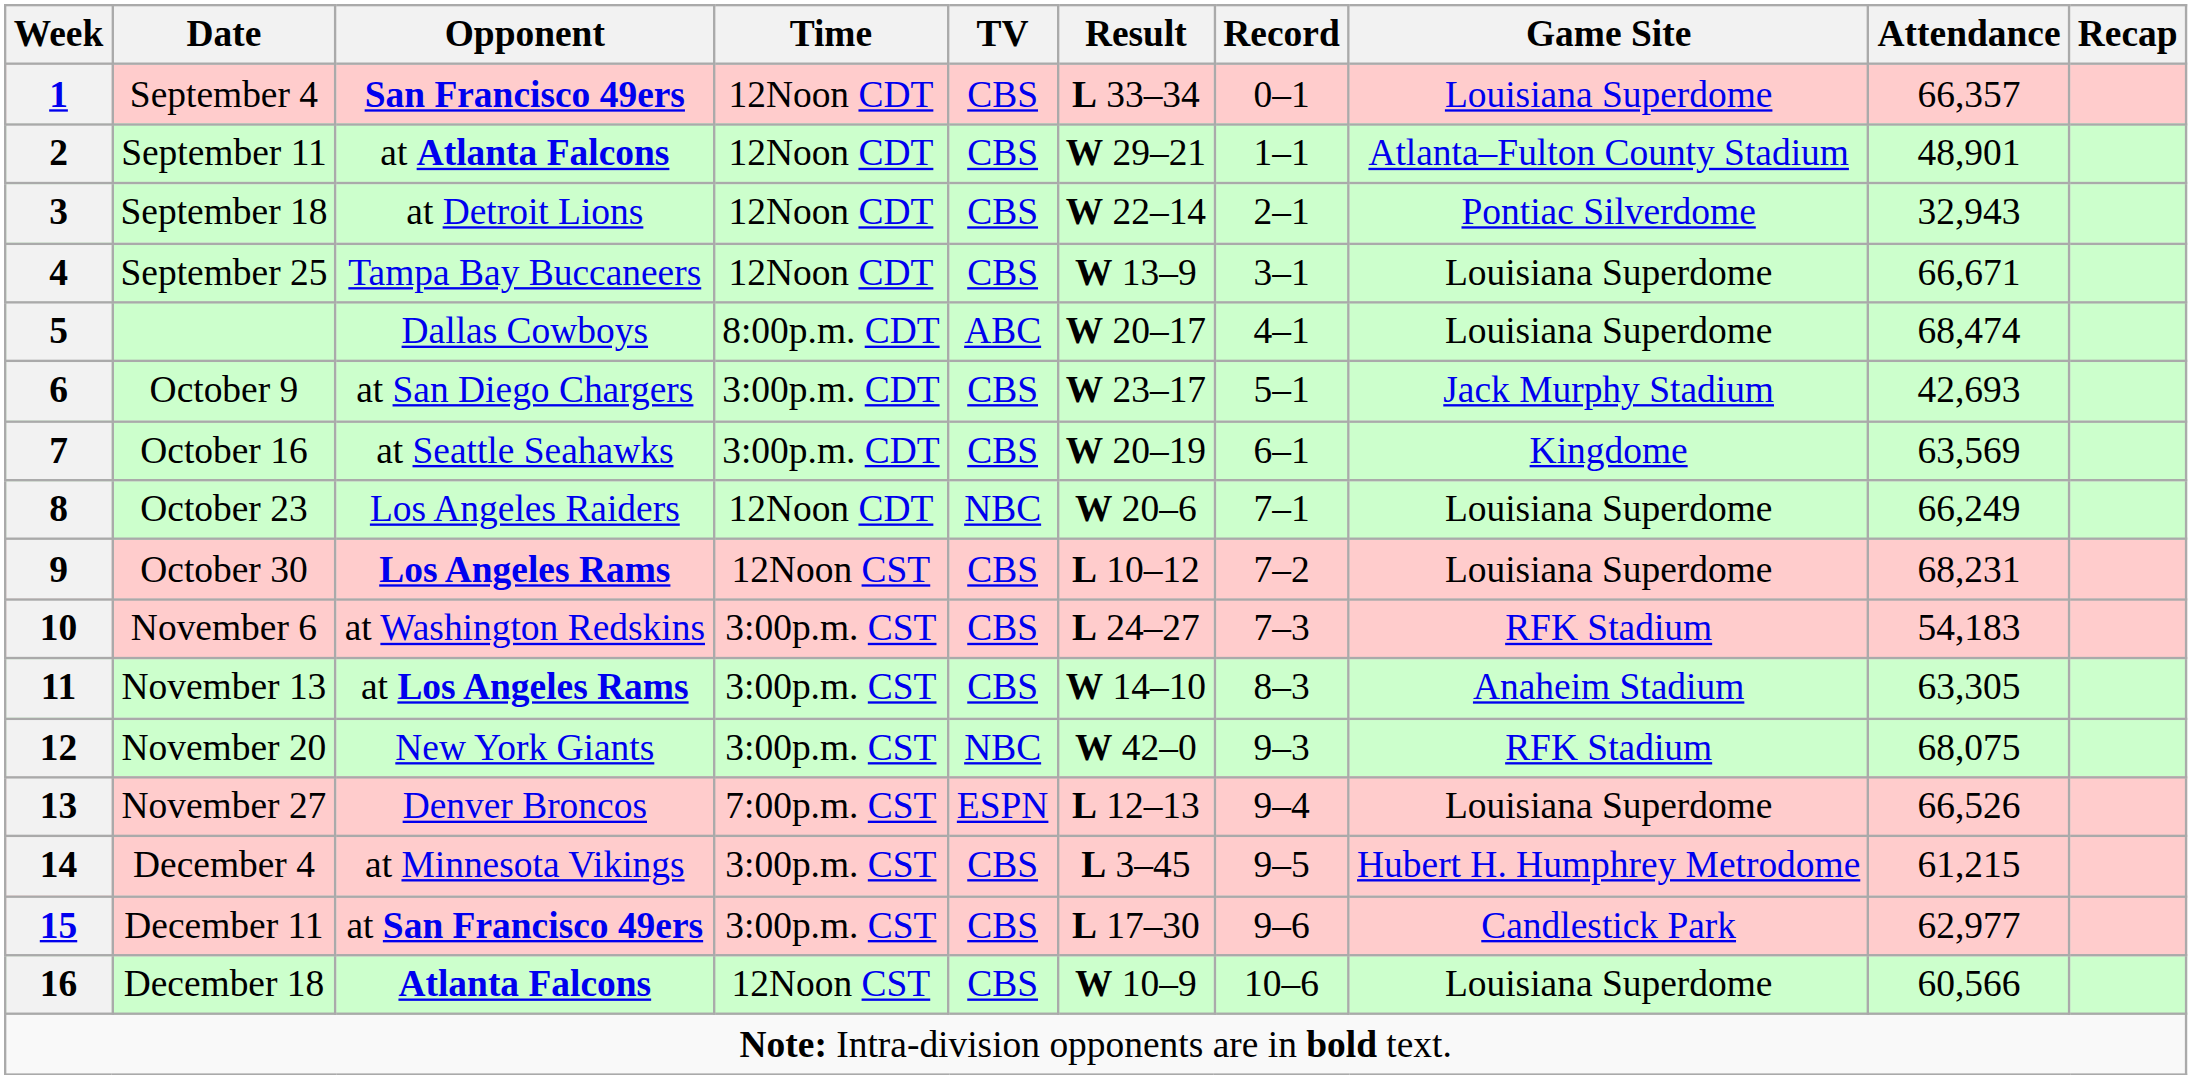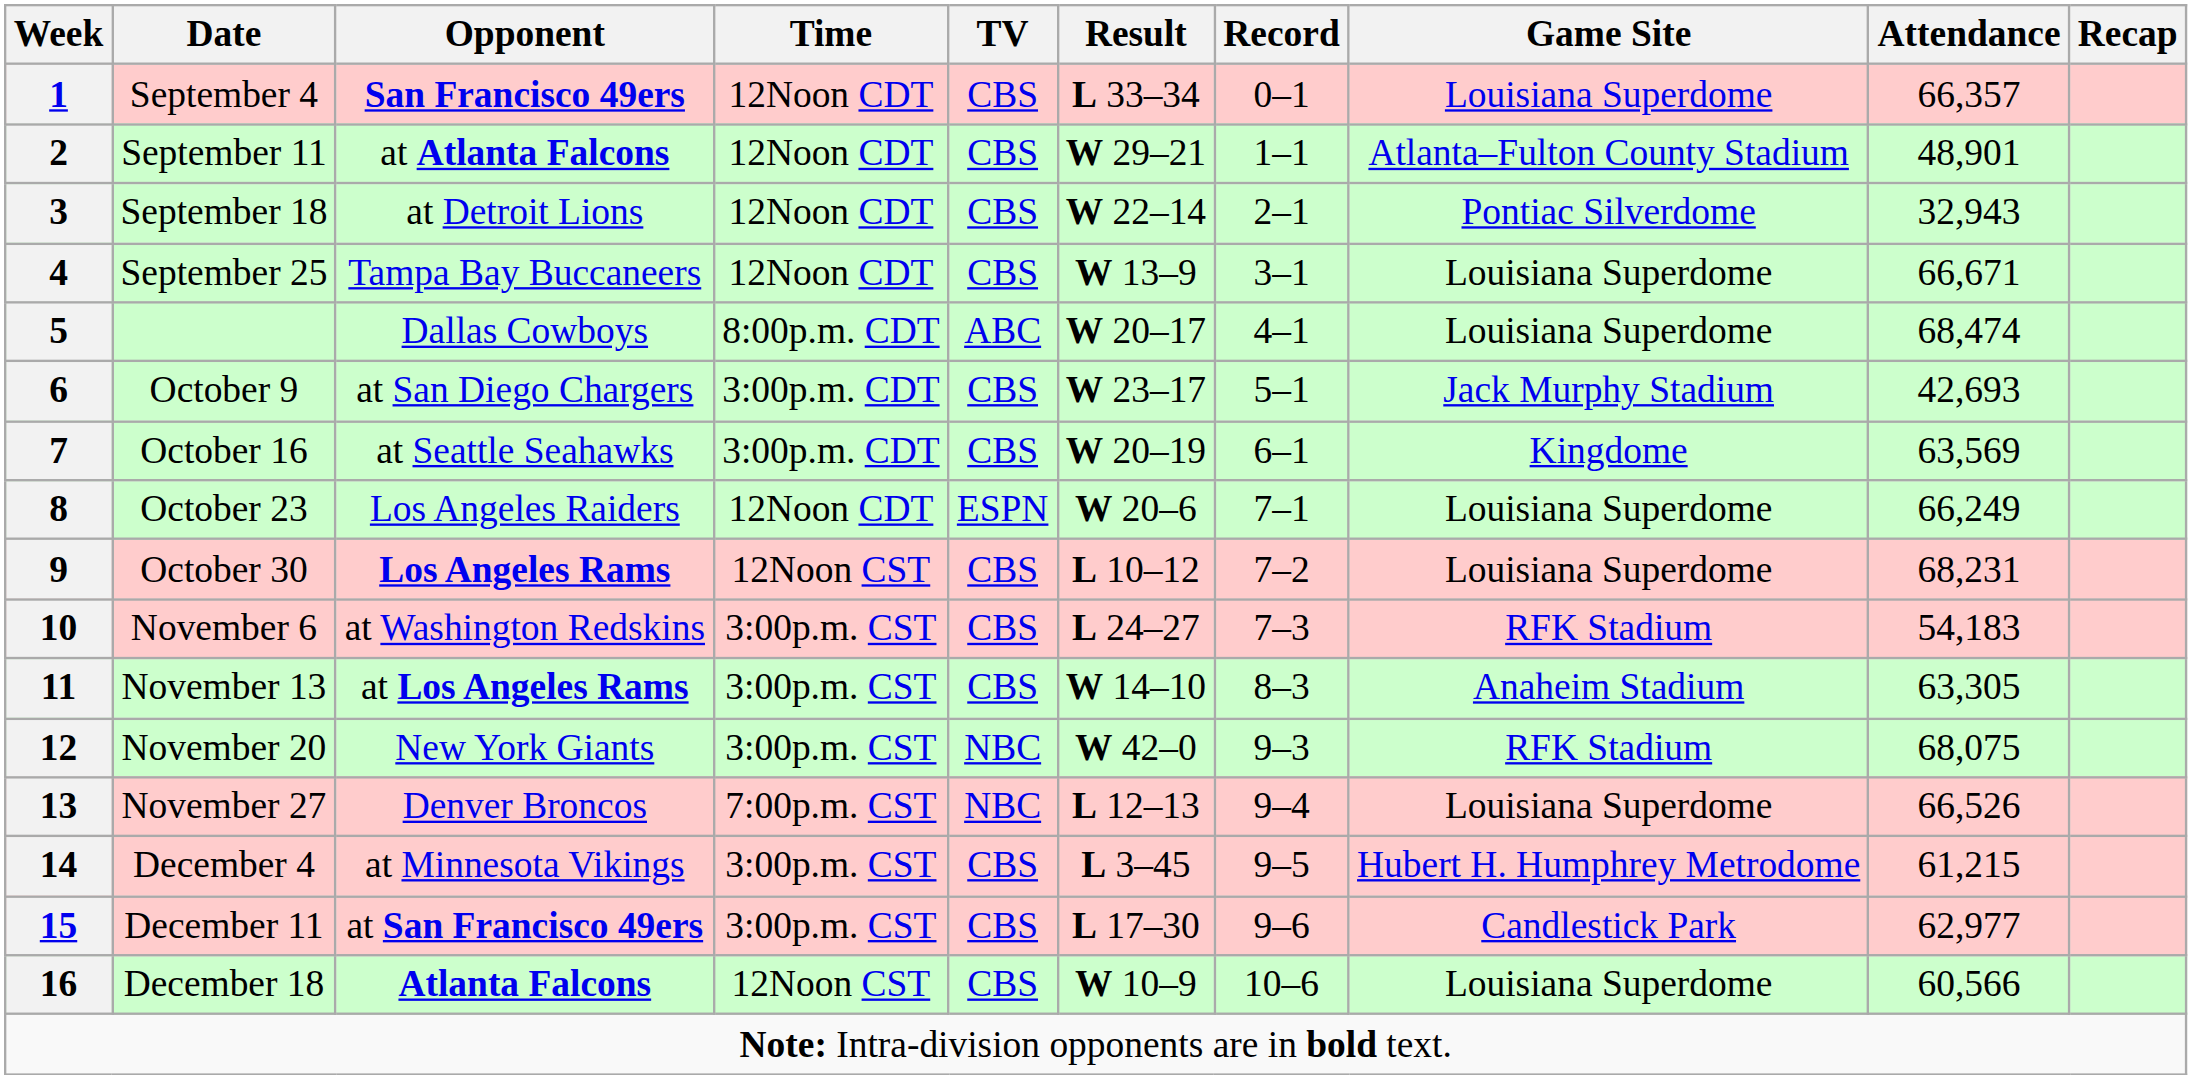(1003, 509) NBC -> (1003, 509) ESPN
(1003, 806) ESPN -> (1003, 806) NBC
